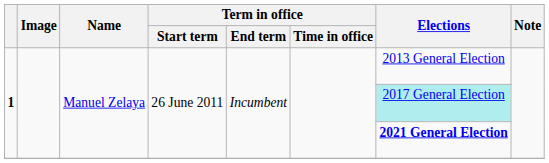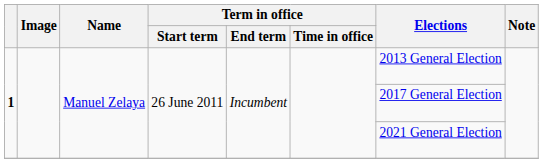(444, 95) paleturquoise background -> (441, 95) no background
(444, 132) bold -> (441, 132) normal
